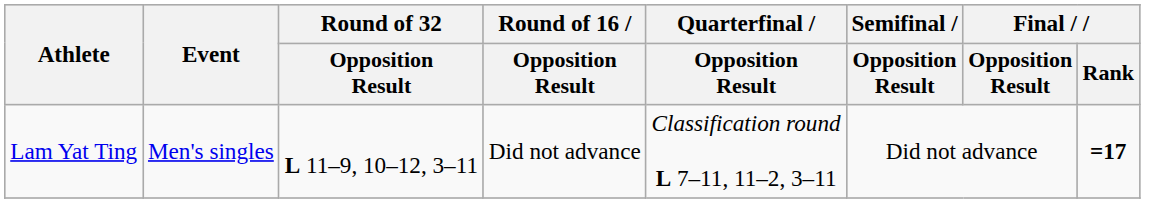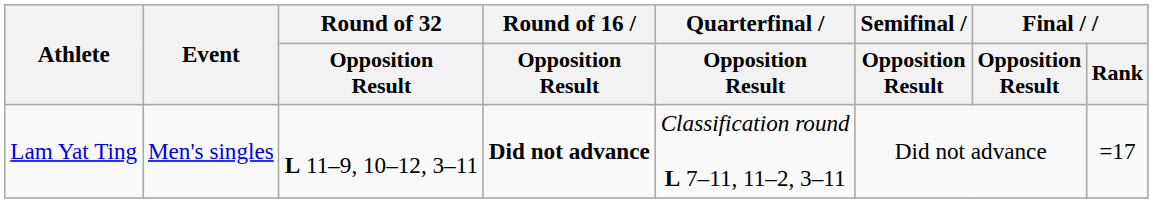(565, 151) normal -> (569, 151) bold
(1108, 151) bold -> (1117, 151) normal
